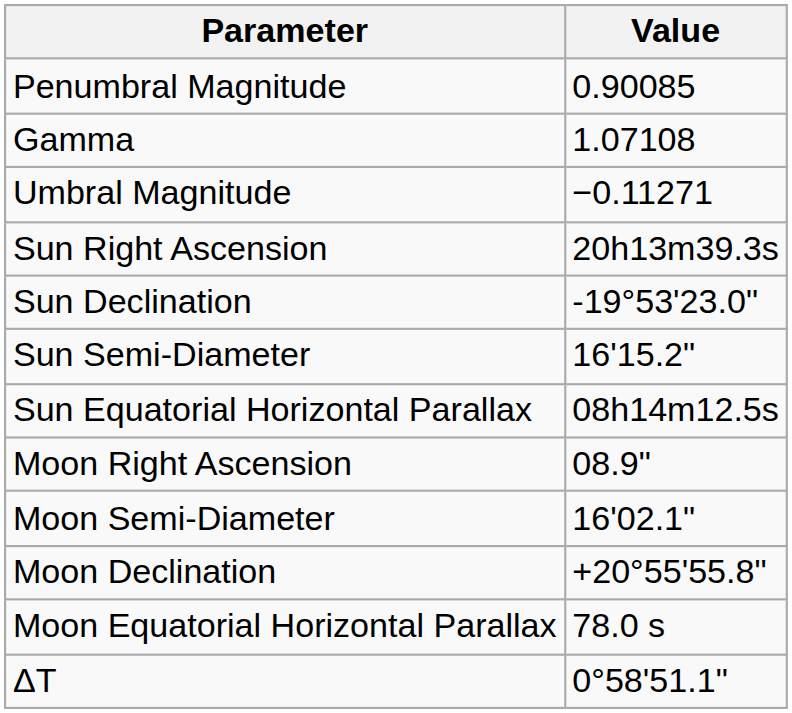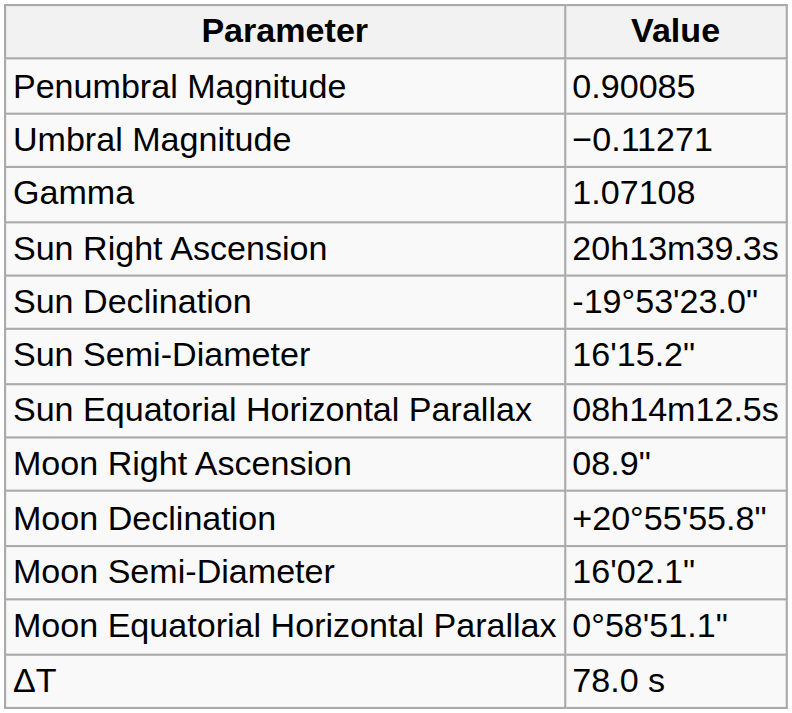rows swapped: (152, 193) <-> (74, 139)
rows swapped: (145, 572) <-> (174, 517)
(619, 626) 78.0 s -> (650, 626) 0°58'51.1"
(650, 680) 0°58'51.1" -> (619, 680) 78.0 s
